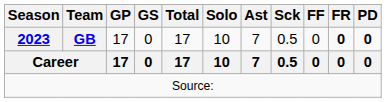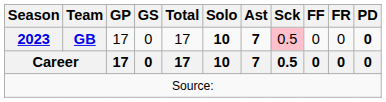(222, 39) normal -> (222, 39) bold
(256, 39) normal -> (256, 39) bold
(287, 39) no background -> (287, 39) pink background
(341, 39) bold -> (341, 39) normal
